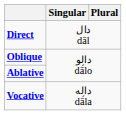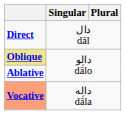(24, 57) no background -> (24, 57) khaki background
(25, 95) no background -> (25, 95) lightsalmon background
